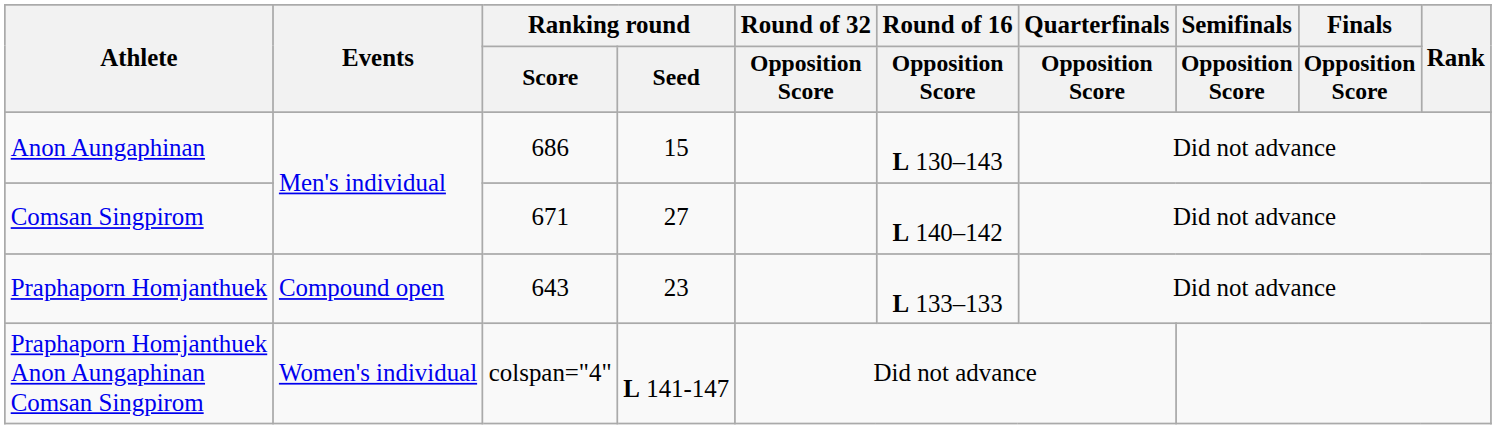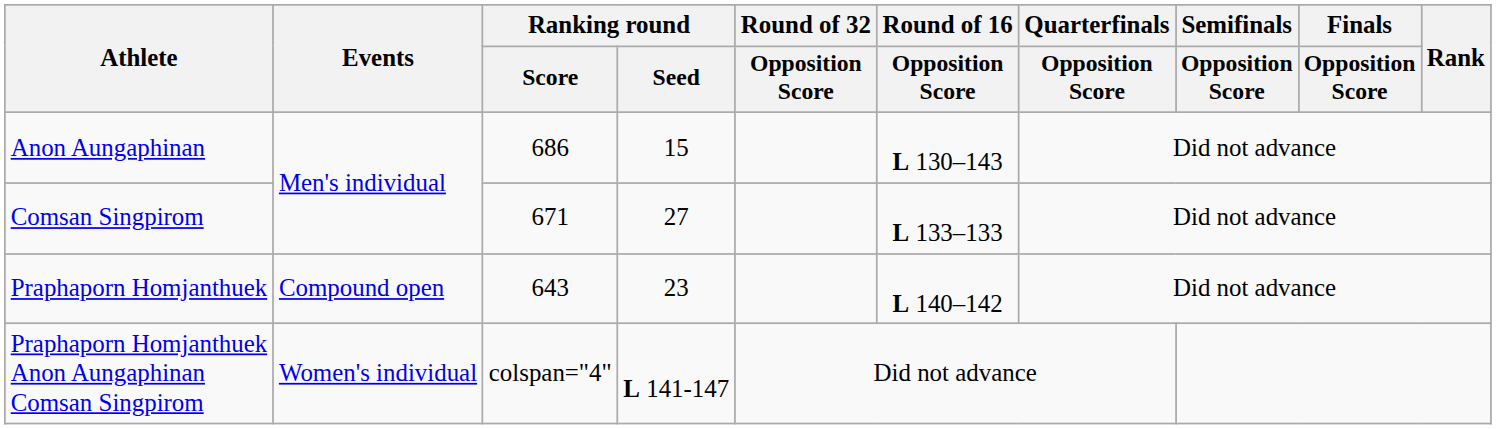(948, 232) L 140–142 -> (948, 232) L 133–133
(948, 303) L 133–133 -> (948, 303) L 140–142
